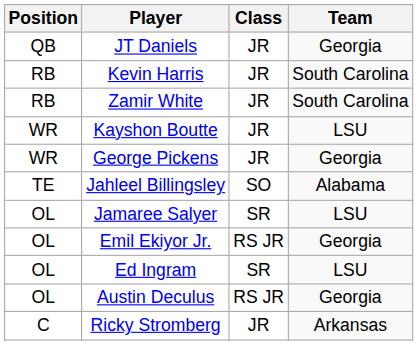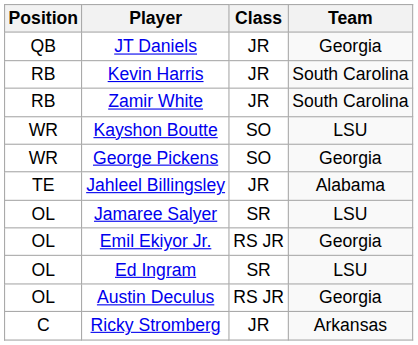(259, 130) JR -> (259, 130) SO
(259, 158) JR -> (259, 158) SO
(259, 185) SO -> (259, 185) JR
